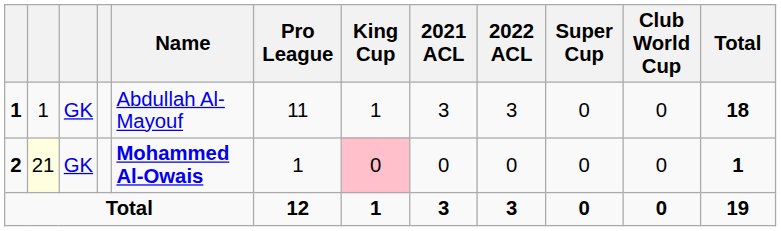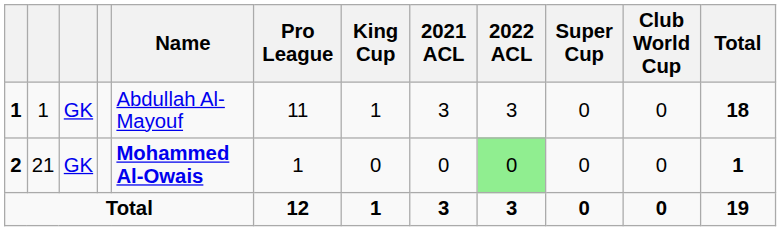(43, 165) lightyellow background -> (43, 165) no background
(376, 165) pink background -> (376, 165) no background
(512, 165) no background -> (512, 165) lightgreen background
